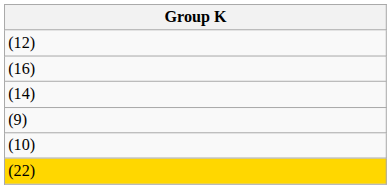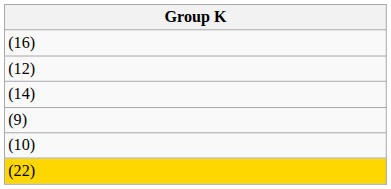(22, 42) (12) -> (22, 42) (16)
(22, 68) (16) -> (22, 68) (12)
